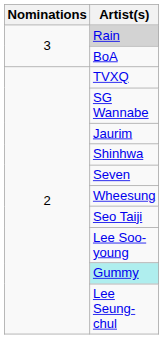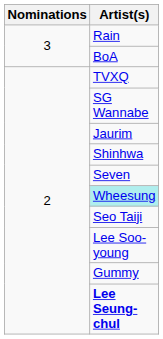(106, 35) lightgrey background -> (106, 35) no background
(124, 196) no background -> (124, 196) paleturquoise background
(116, 273) paleturquoise background -> (116, 273) no background
(114, 308) normal -> (115, 308) bold
